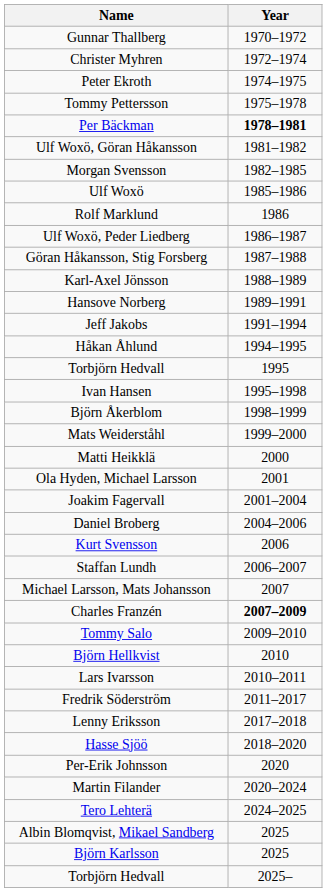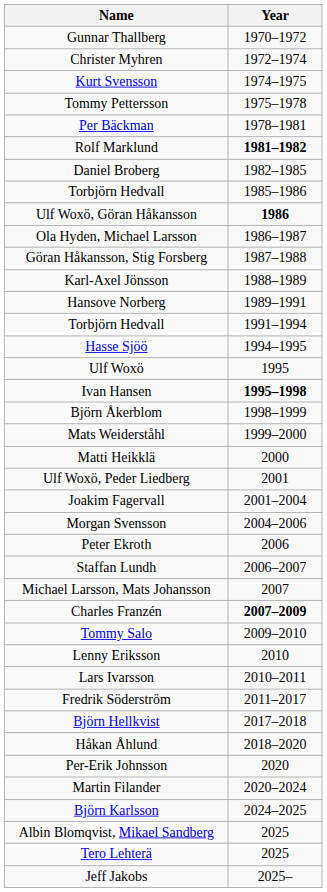(116, 81) Peter Ekroth -> (116, 81) Kurt Svensson
(275, 125) bold -> (275, 125) normal
(116, 147) Ulf Woxö, Göran Håkansson -> (116, 147) Rolf Marklund
(275, 147) normal -> (275, 147) bold
(116, 170) Morgan Svensson -> (116, 170) Daniel Broberg
(116, 192) Ulf Woxö -> (116, 192) Torbjörn Hedvall
(116, 214) Rolf Marklund -> (116, 214) Ulf Woxö, Göran Håkansson
(275, 214) normal -> (275, 214) bold
(116, 236) Ulf Woxö, Peder Liedberg -> (116, 236) Ola Hyden, Michael Larsson
(116, 324) Jeff Jakobs -> (116, 324) Torbjörn Hedvall
(116, 346) Håkan Åhlund -> (116, 346) Hasse Sjöö
(116, 368) Torbjörn Hedvall -> (116, 368) Ulf Woxö
(275, 390) normal -> (275, 390) bold
(116, 479) Ola Hyden, Michael Larsson -> (116, 479) Ulf Woxö, Peder Liedberg
(116, 523) Daniel Broberg -> (116, 523) Morgan Svensson
(116, 545) Kurt Svensson -> (116, 545) Peter Ekroth
(116, 655) Björn Hellkvist -> (116, 655) Lenny Eriksson
(116, 721) Lenny Eriksson -> (116, 721) Björn Hellkvist
(116, 744) Hasse Sjöö -> (116, 744) Håkan Åhlund
(116, 810) Tero Lehterä -> (116, 810) Björn Karlsson
(116, 854) Björn Karlsson -> (116, 854) Tero Lehterä
(116, 876) Torbjörn Hedvall -> (116, 876) Jeff Jakobs
